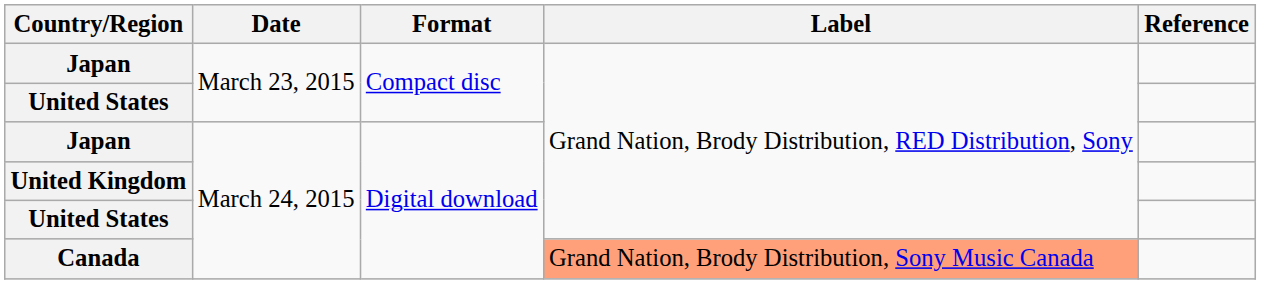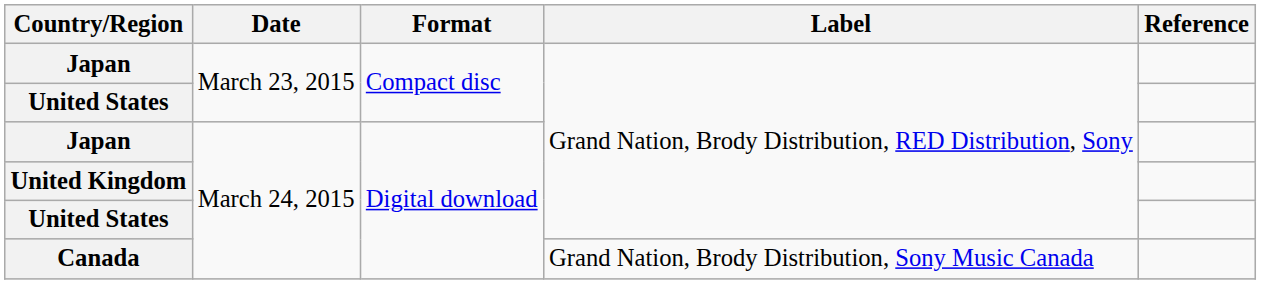(821, 258) lightsalmon background -> (821, 258) no background
